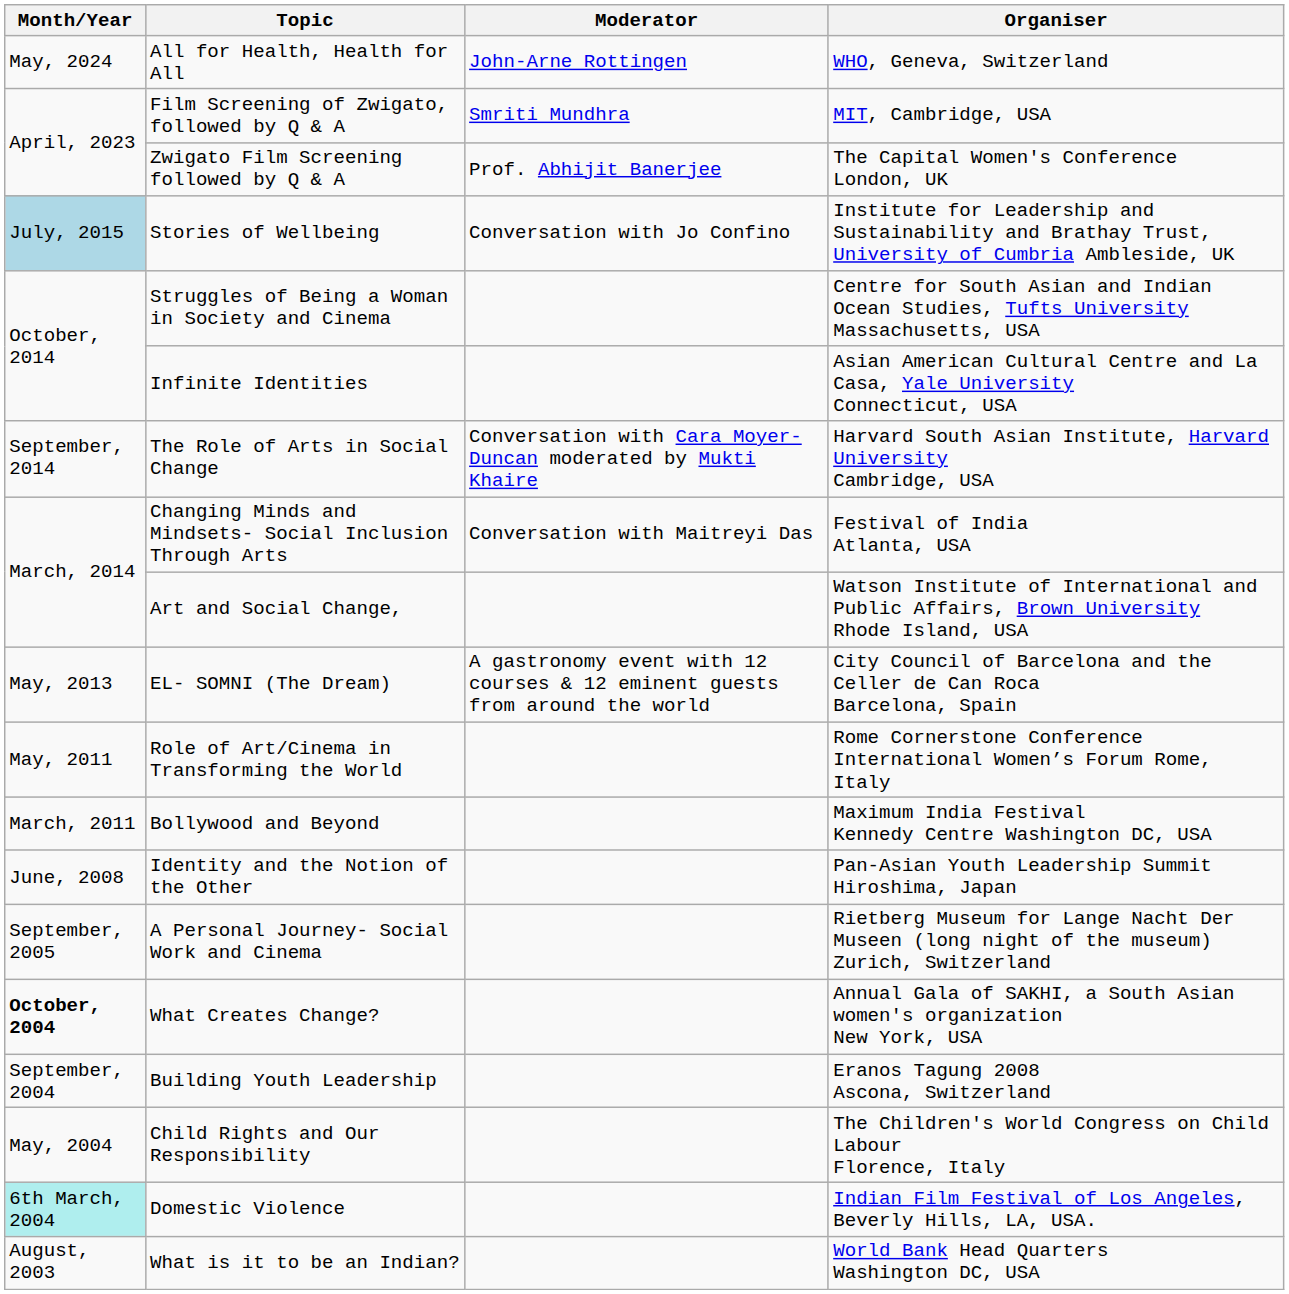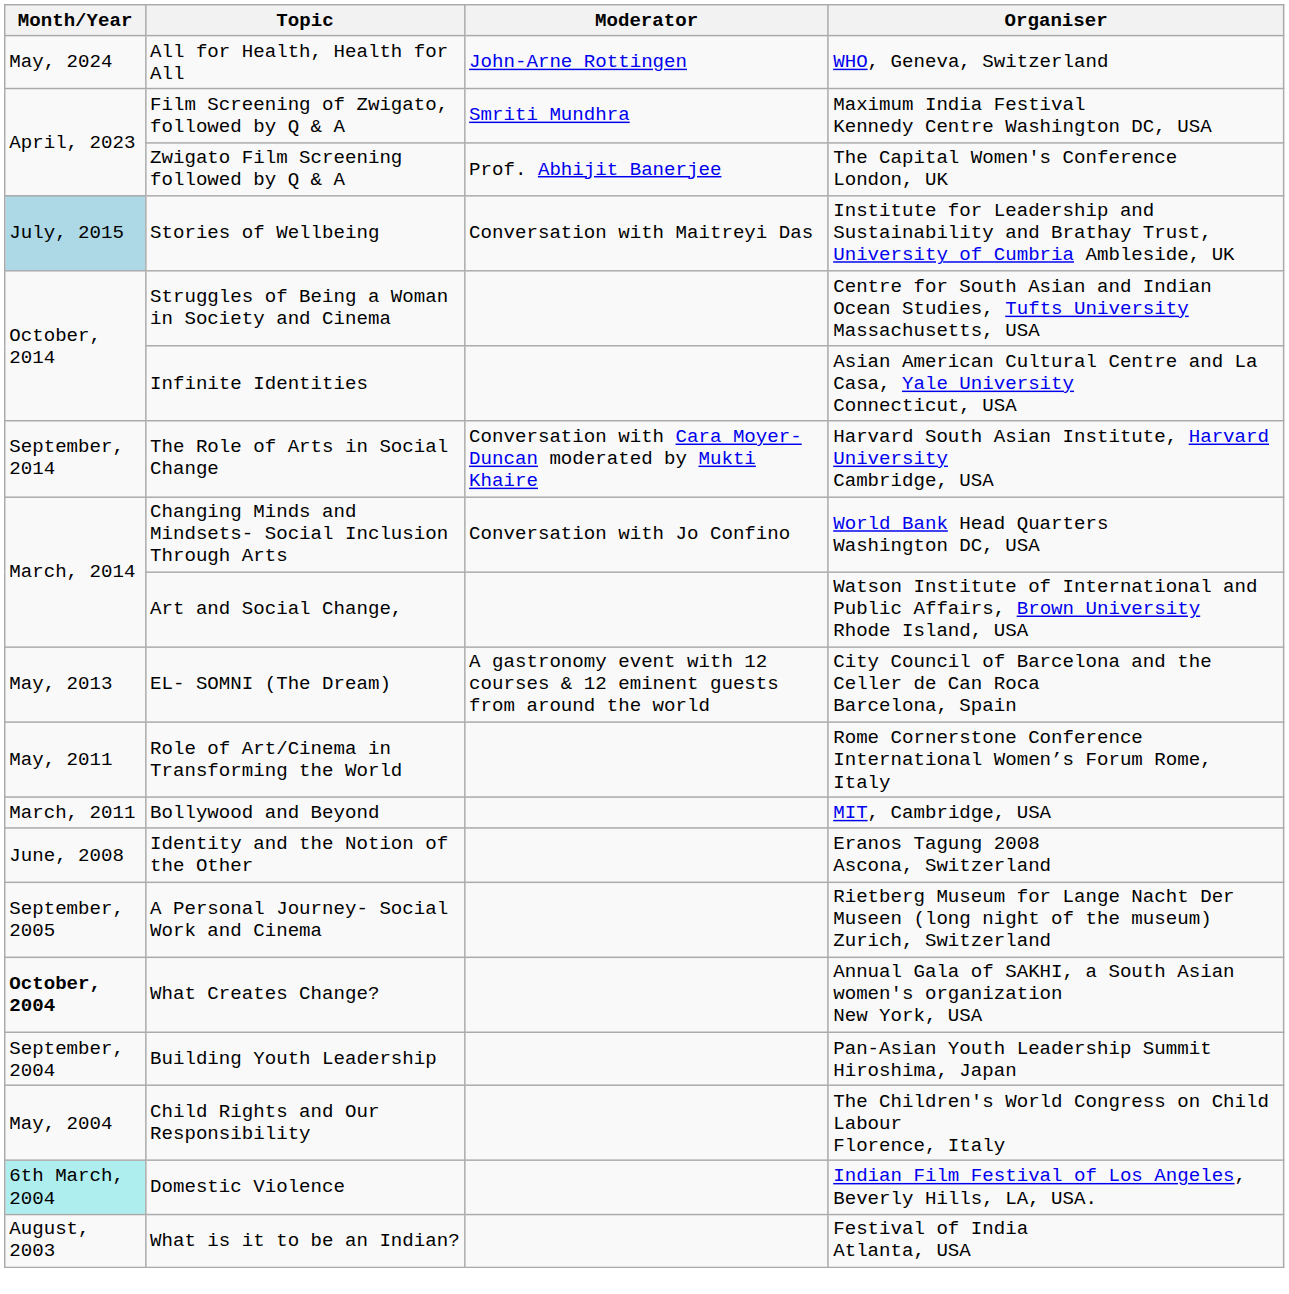(942, 116) MIT, Cambridge, USA -> (1022, 116) Maximum India Festival Kennedy Centre Washington DC, USA
(630, 233) Conversation with Jo Confino -> (641, 233) Conversation with Maitreyi Das
(641, 534) Conversation with Maitreyi Das -> (630, 534) Conversation with Jo Confino
(931, 534) Festival of India Atlanta, USA -> (971, 534) World Bank Head Quarters Washington DC, USA
(1022, 824) Maximum India Festival Kennedy Centre Washington DC, USA -> (942, 813) MIT, Cambridge, USA
(1022, 877) Pan-Asian Youth Leadership Summit Hiroshima, Japan -> (942, 855) Eranos Tagung 2008 Ascona, Switzerland
(942, 1081) Eranos Tagung 2008 Ascona, Switzerland -> (1022, 1059) Pan-Asian Youth Leadership Summit Hiroshima, Japan
(971, 1263) World Bank Head Quarters Washington DC, USA -> (931, 1240) Festival of India Atlanta, USA
